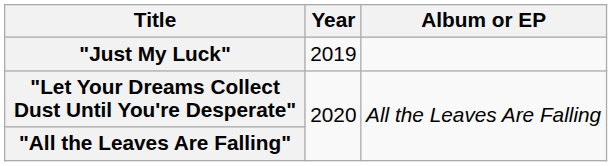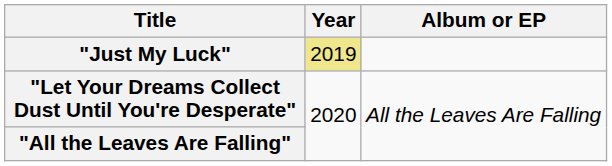(333, 53) no background -> (333, 53) khaki background
